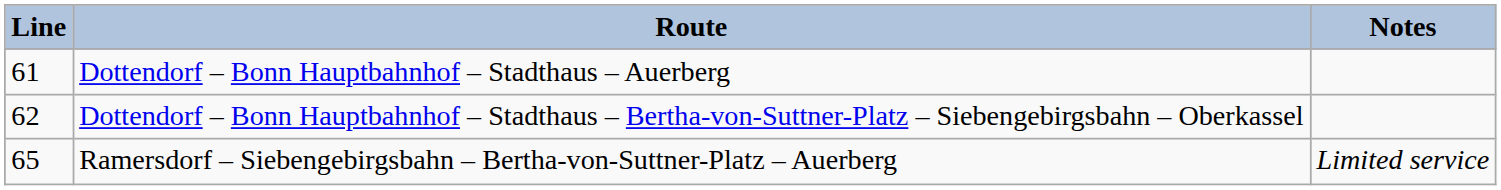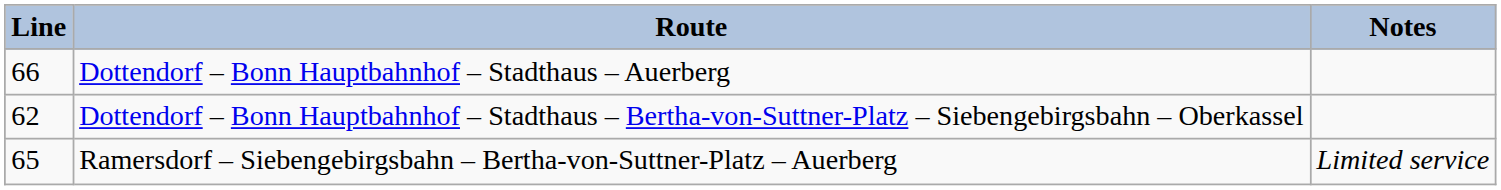(25, 71) 61 -> (25, 71) 66
